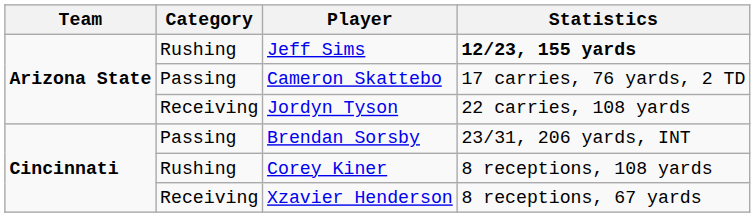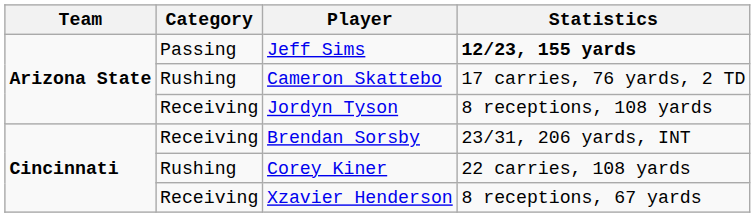(198, 49) Rushing -> (198, 49) Passing
(198, 79) Passing -> (198, 79) Rushing
(576, 109) 22 carries, 108 yards -> (587, 109) 8 receptions, 108 yards
(198, 138) Passing -> (209, 138) Receiving
(587, 168) 8 receptions, 108 yards -> (576, 168) 22 carries, 108 yards
